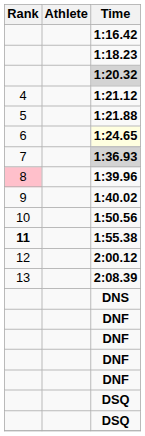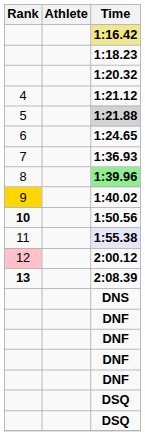(116, 34) no background -> (116, 34) khaki background
(116, 75) lightgrey background -> (116, 75) no background
(116, 116) no background -> (116, 116) lightgrey background
(116, 136) lightyellow background -> (116, 136) no background
(116, 156) lightgrey background -> (116, 156) no background
(23, 177) pink background -> (23, 177) no background
(116, 177) no background -> (116, 177) lightgreen background
(23, 197) no background -> (23, 197) gold background
(23, 217) normal -> (23, 217) bold
(23, 237) bold -> (23, 237) normal
(116, 237) no background -> (116, 237) lavender background
(23, 258) no background -> (23, 258) pink background
(23, 278) normal -> (23, 278) bold
